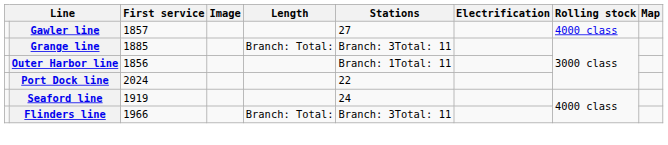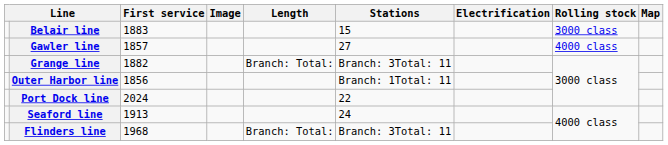+ row: (65, 30)
(136, 47) 1885 -> (136, 64) 1882
(136, 98) 1919 -> (136, 115) 1913
(136, 115) 1966 -> (136, 132) 1968
